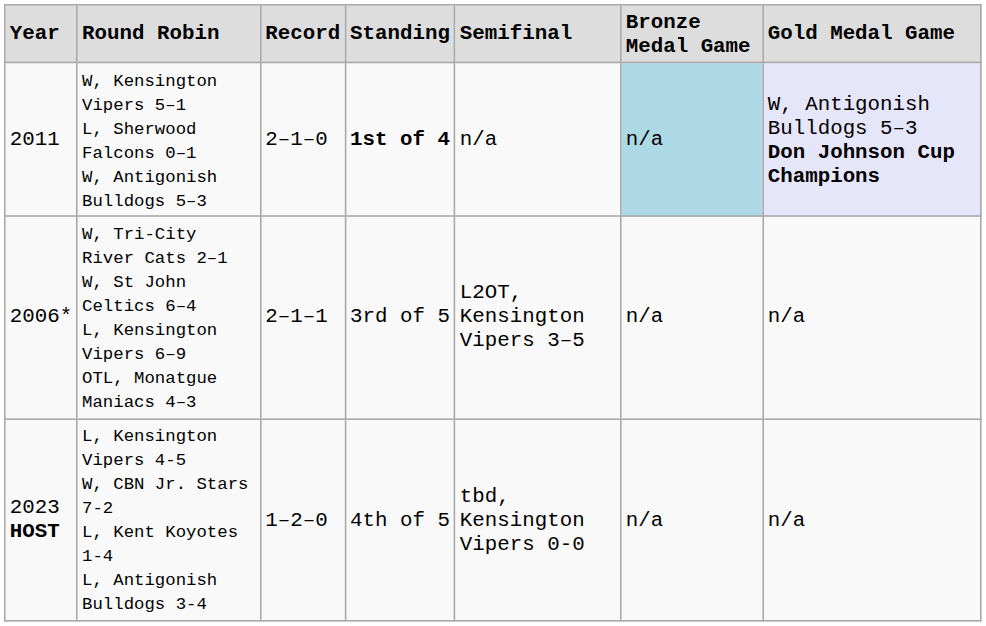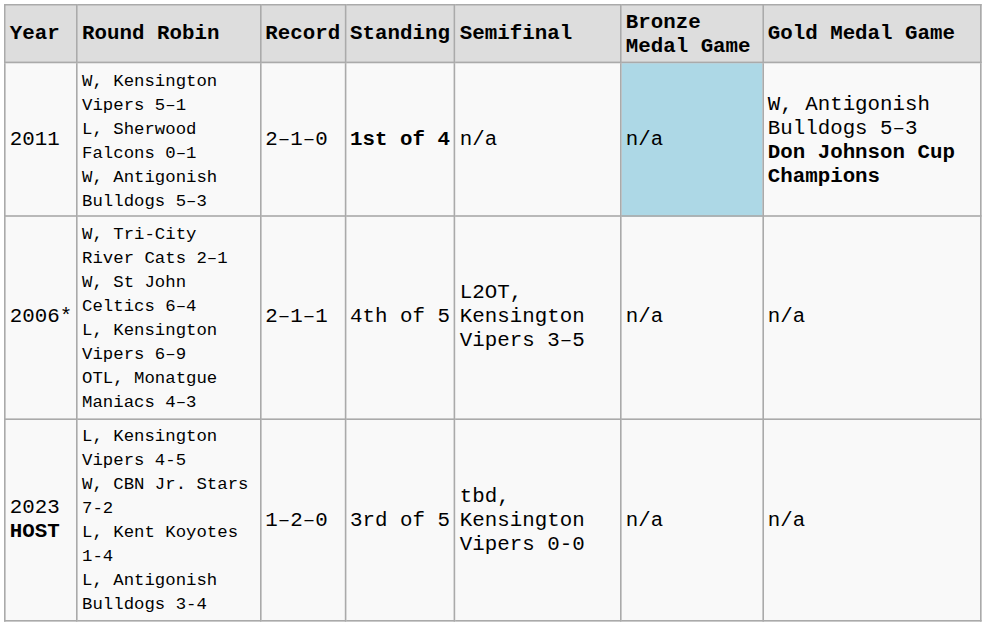(861, 140) lavender background -> (861, 140) no background
(400, 318) 3rd of 5 -> (400, 318) 4th of 5
(400, 519) 4th of 5 -> (400, 519) 3rd of 5
